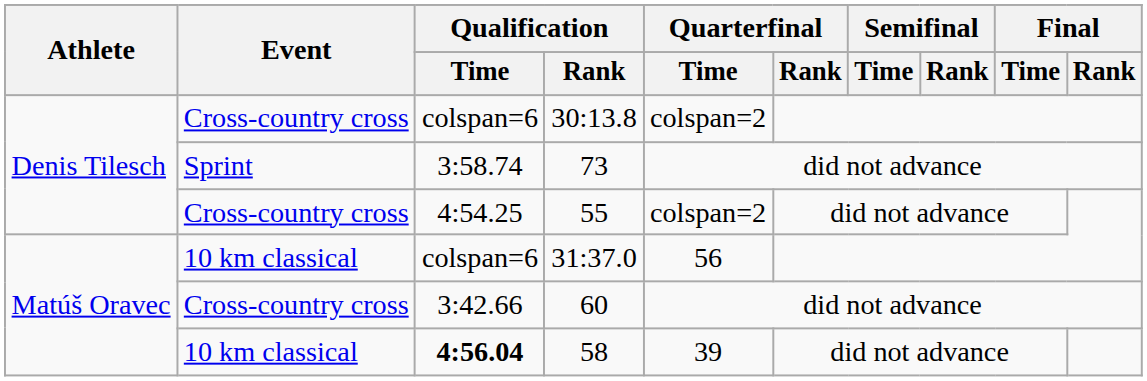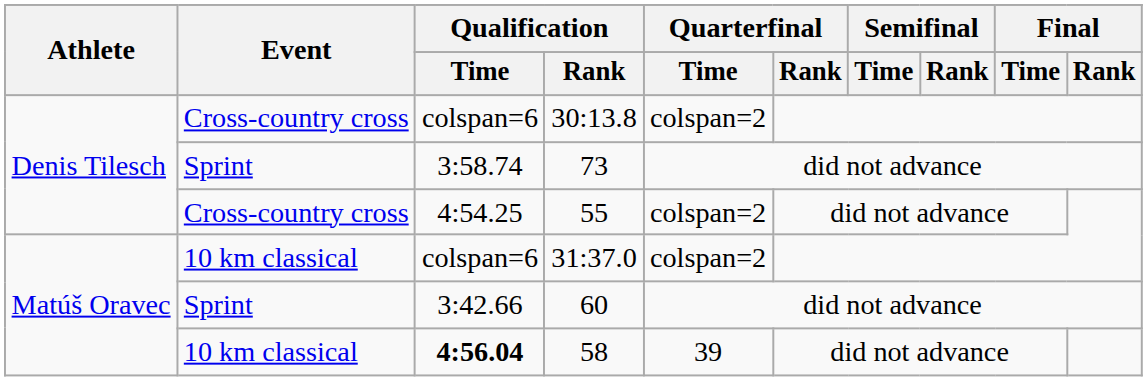(708, 258) 56 -> (708, 258) colspan=2
(296, 304) Cross-country cross -> (218, 304) Sprint
